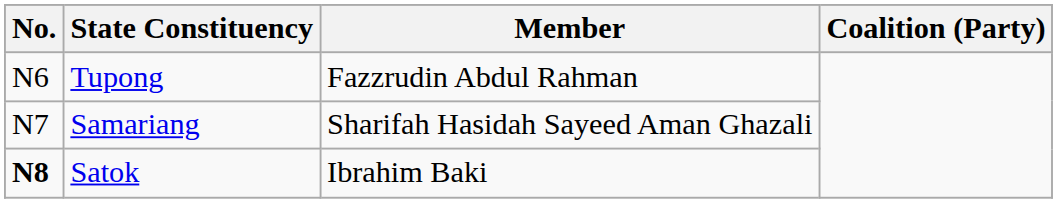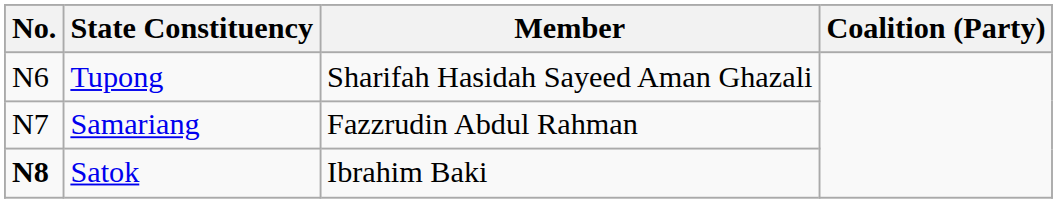(482, 76) Fazzrudin Abdul Rahman -> (570, 76) Sharifah Hasidah Sayeed Aman Ghazali
(570, 124) Sharifah Hasidah Sayeed Aman Ghazali -> (482, 124) Fazzrudin Abdul Rahman
